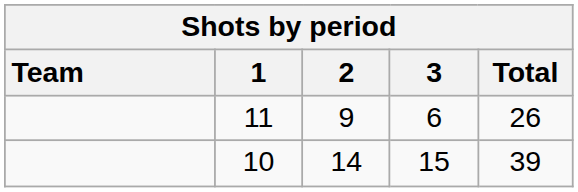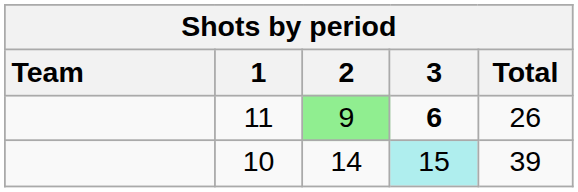(346, 117) no background -> (346, 117) lightgreen background
(434, 117) normal -> (434, 117) bold
(434, 162) no background -> (434, 162) paleturquoise background
